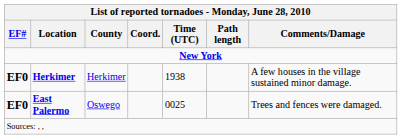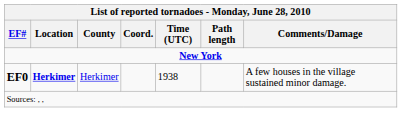- row: (51, 104)
